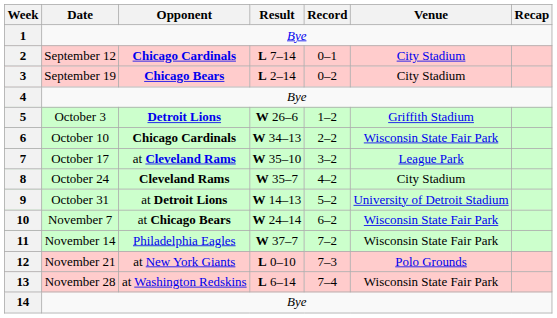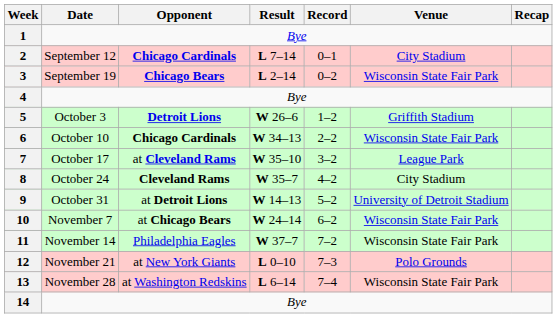(431, 76) City Stadium -> (431, 76) Wisconsin State Fair Park
